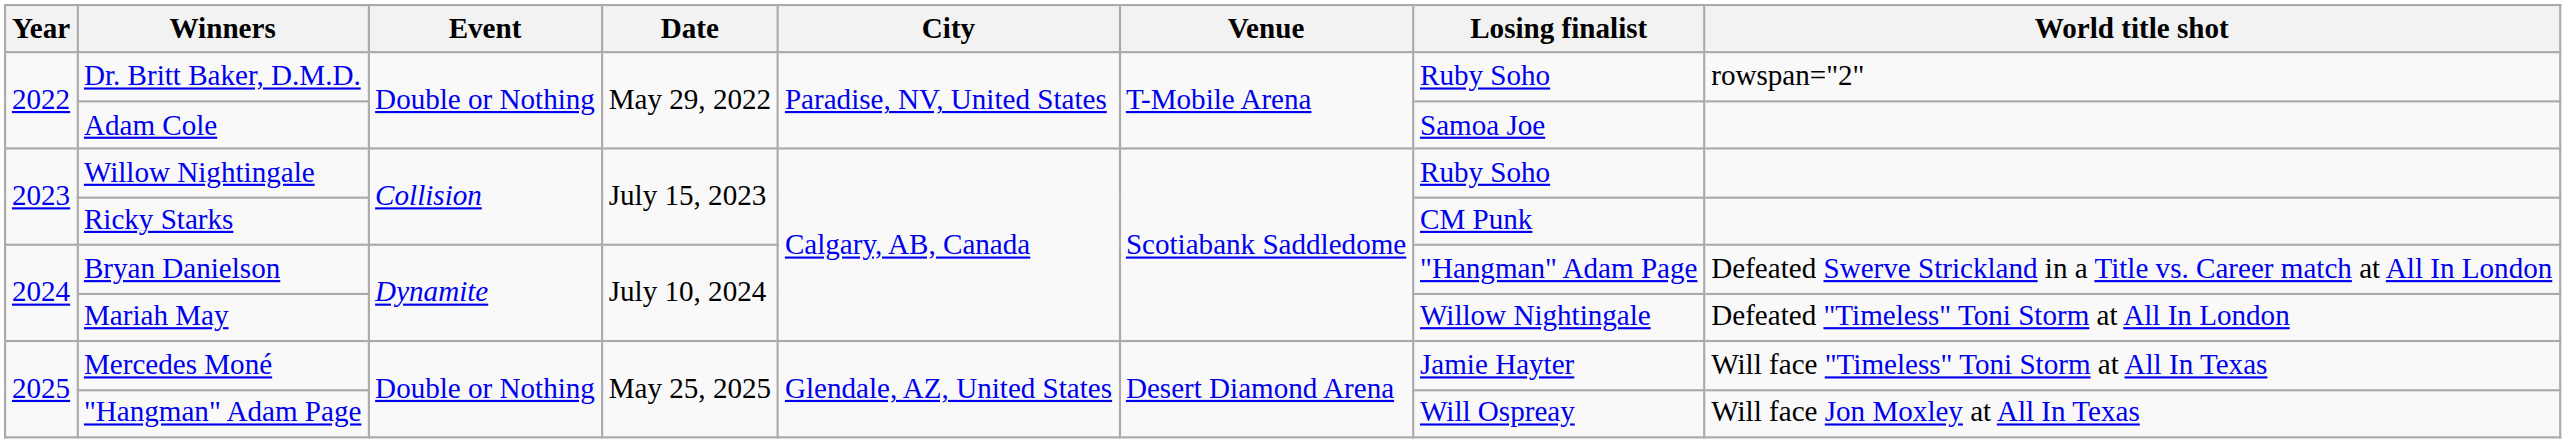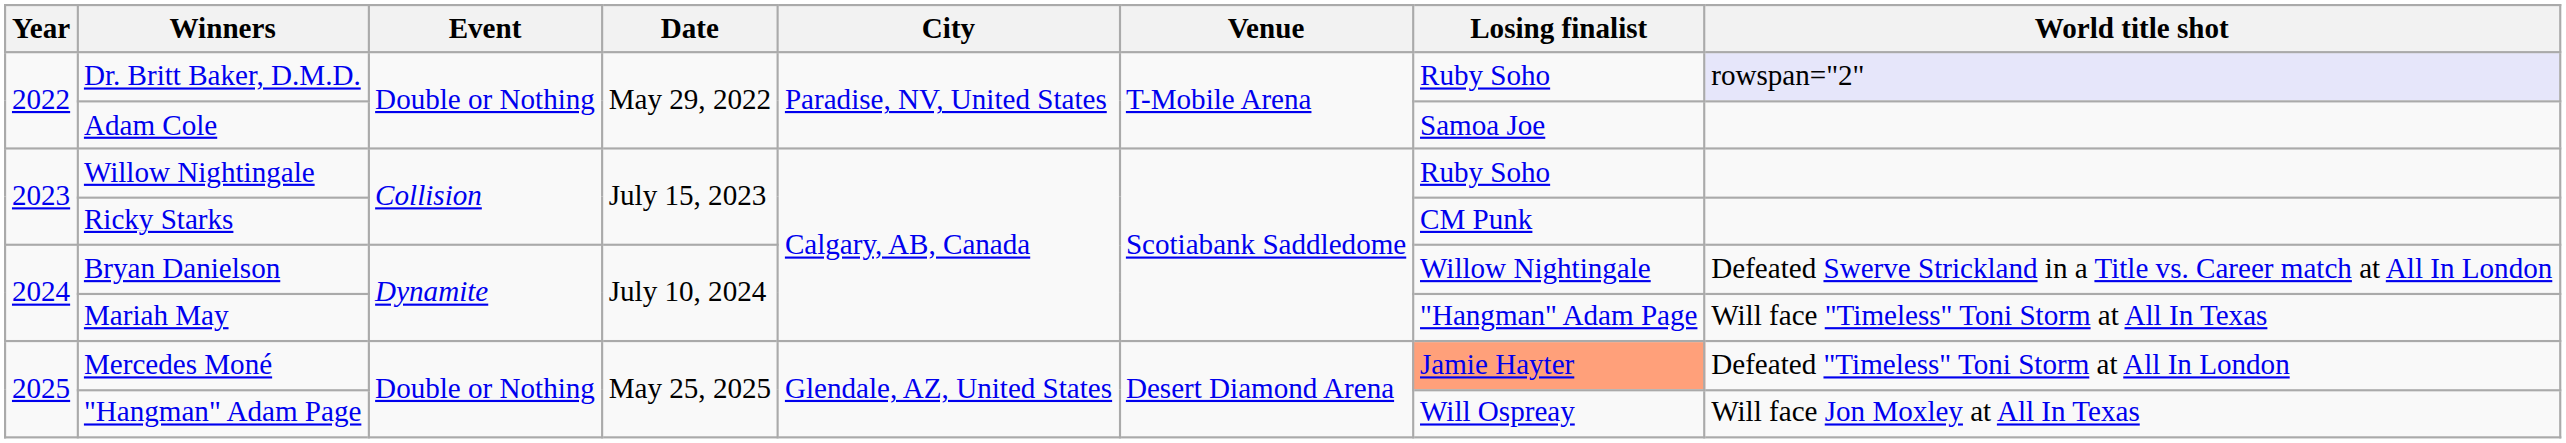(1788, 76) no background -> (1788, 76) lavender background
(1559, 268) "Hangman" Adam Page -> (1535, 268) Willow Nightingale
(1535, 316) Willow Nightingale -> (1559, 316) "Hangman" Adam Page
(2000, 316) Defeated "Timeless" Toni Storm at All In London -> (1989, 316) Will face "Timeless" Toni Storm at All In Texas
(1497, 364) no background -> (1497, 364) lightsalmon background
(1989, 364) Will face "Timeless" Toni Storm at All In Texas -> (2000, 364) Defeated "Timeless" Toni Storm at All In London
